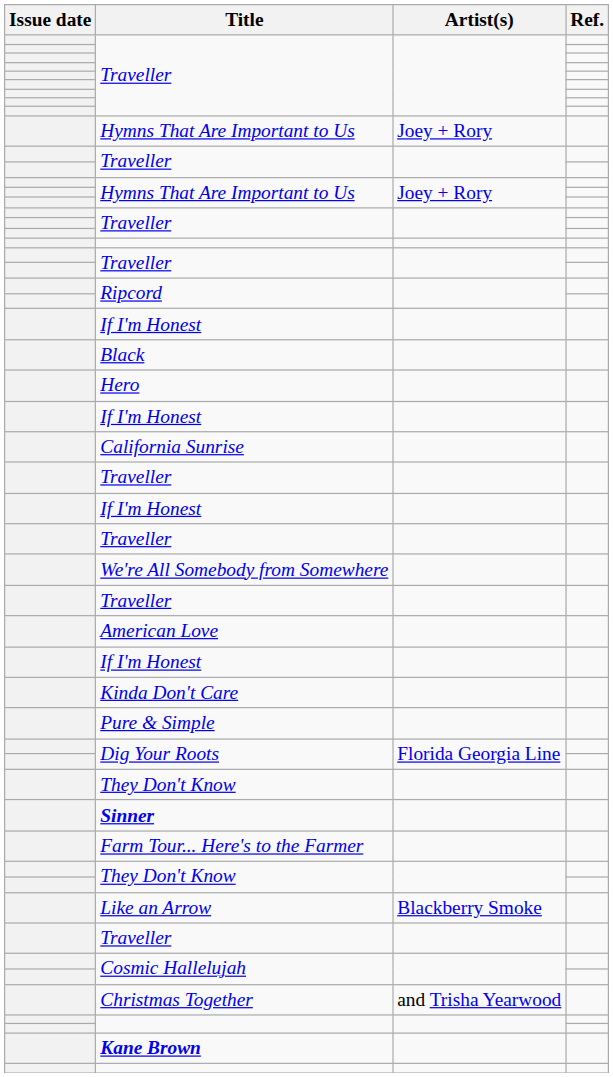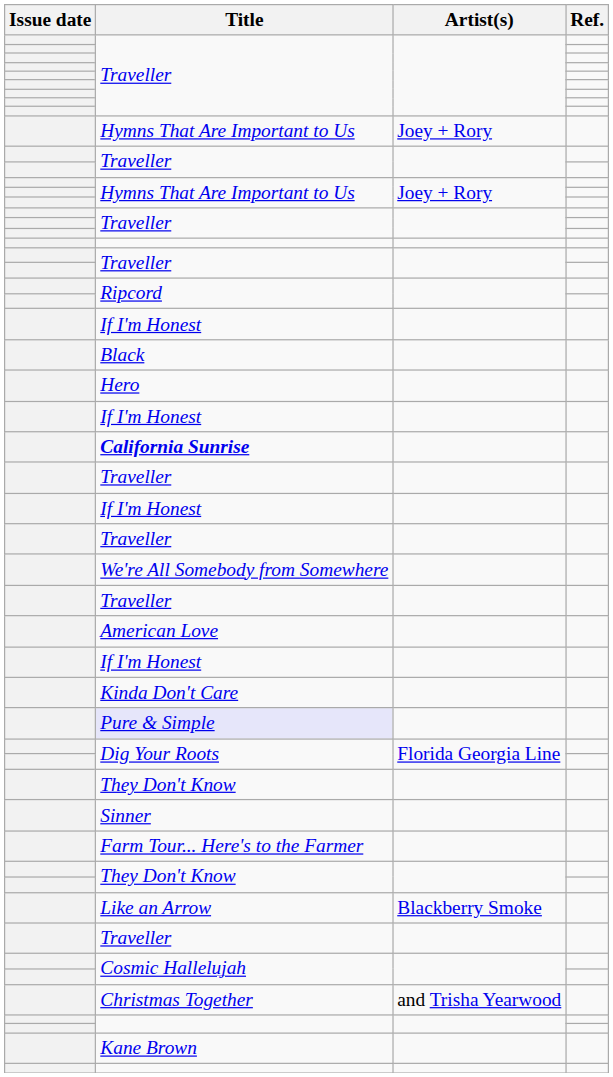(172, 446) normal -> (175, 446) bold
(157, 723) no background -> (157, 723) lavender background
(127, 815) bold -> (126, 815) normal
(151, 1048) bold -> (149, 1048) normal
